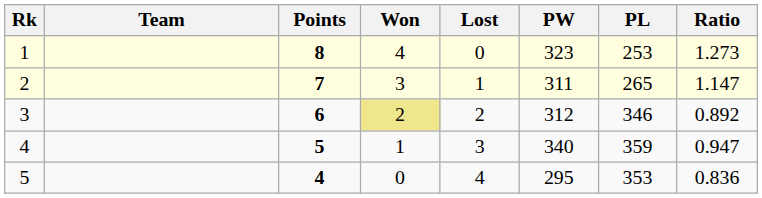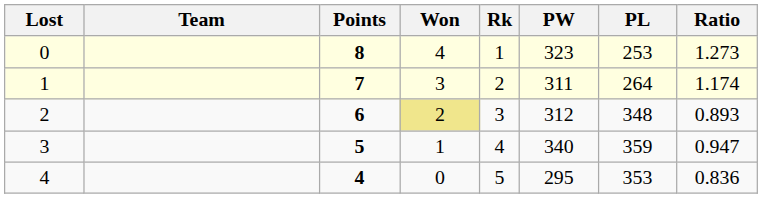columns swapped: (24, 20) <-> (480, 20)
(637, 83) 265 -> (637, 83) 264
(717, 83) 1.147 -> (717, 83) 1.174
(637, 114) 346 -> (637, 114) 348
(717, 114) 0.892 -> (717, 114) 0.893
